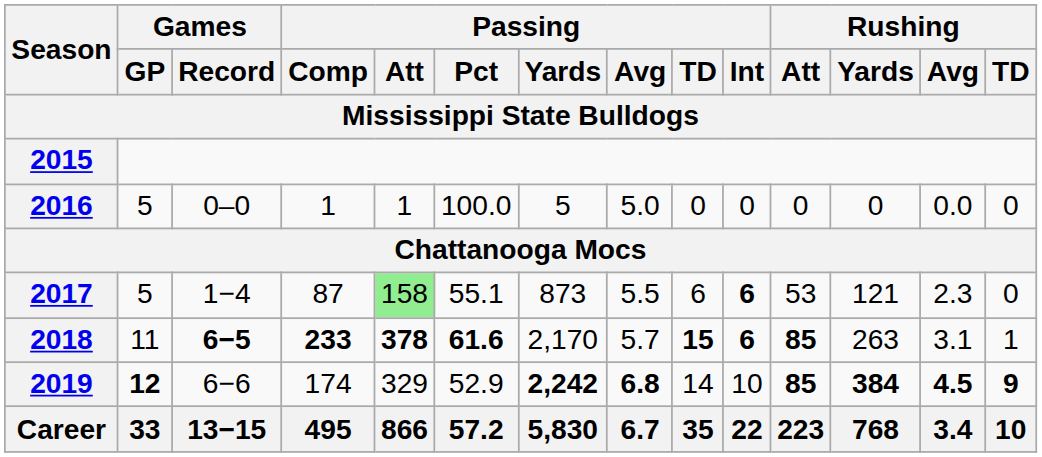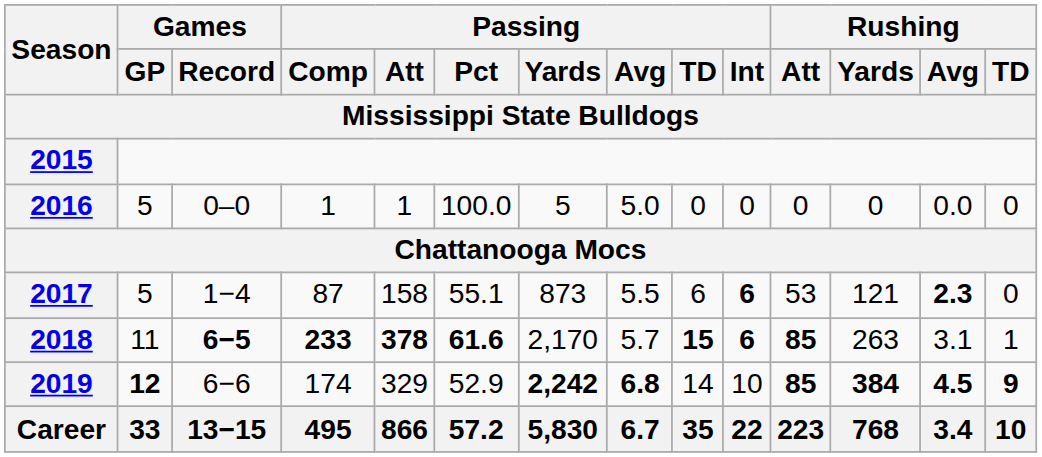(404, 294) lightgreen background -> (404, 294) no background
(953, 294) normal -> (953, 294) bold
